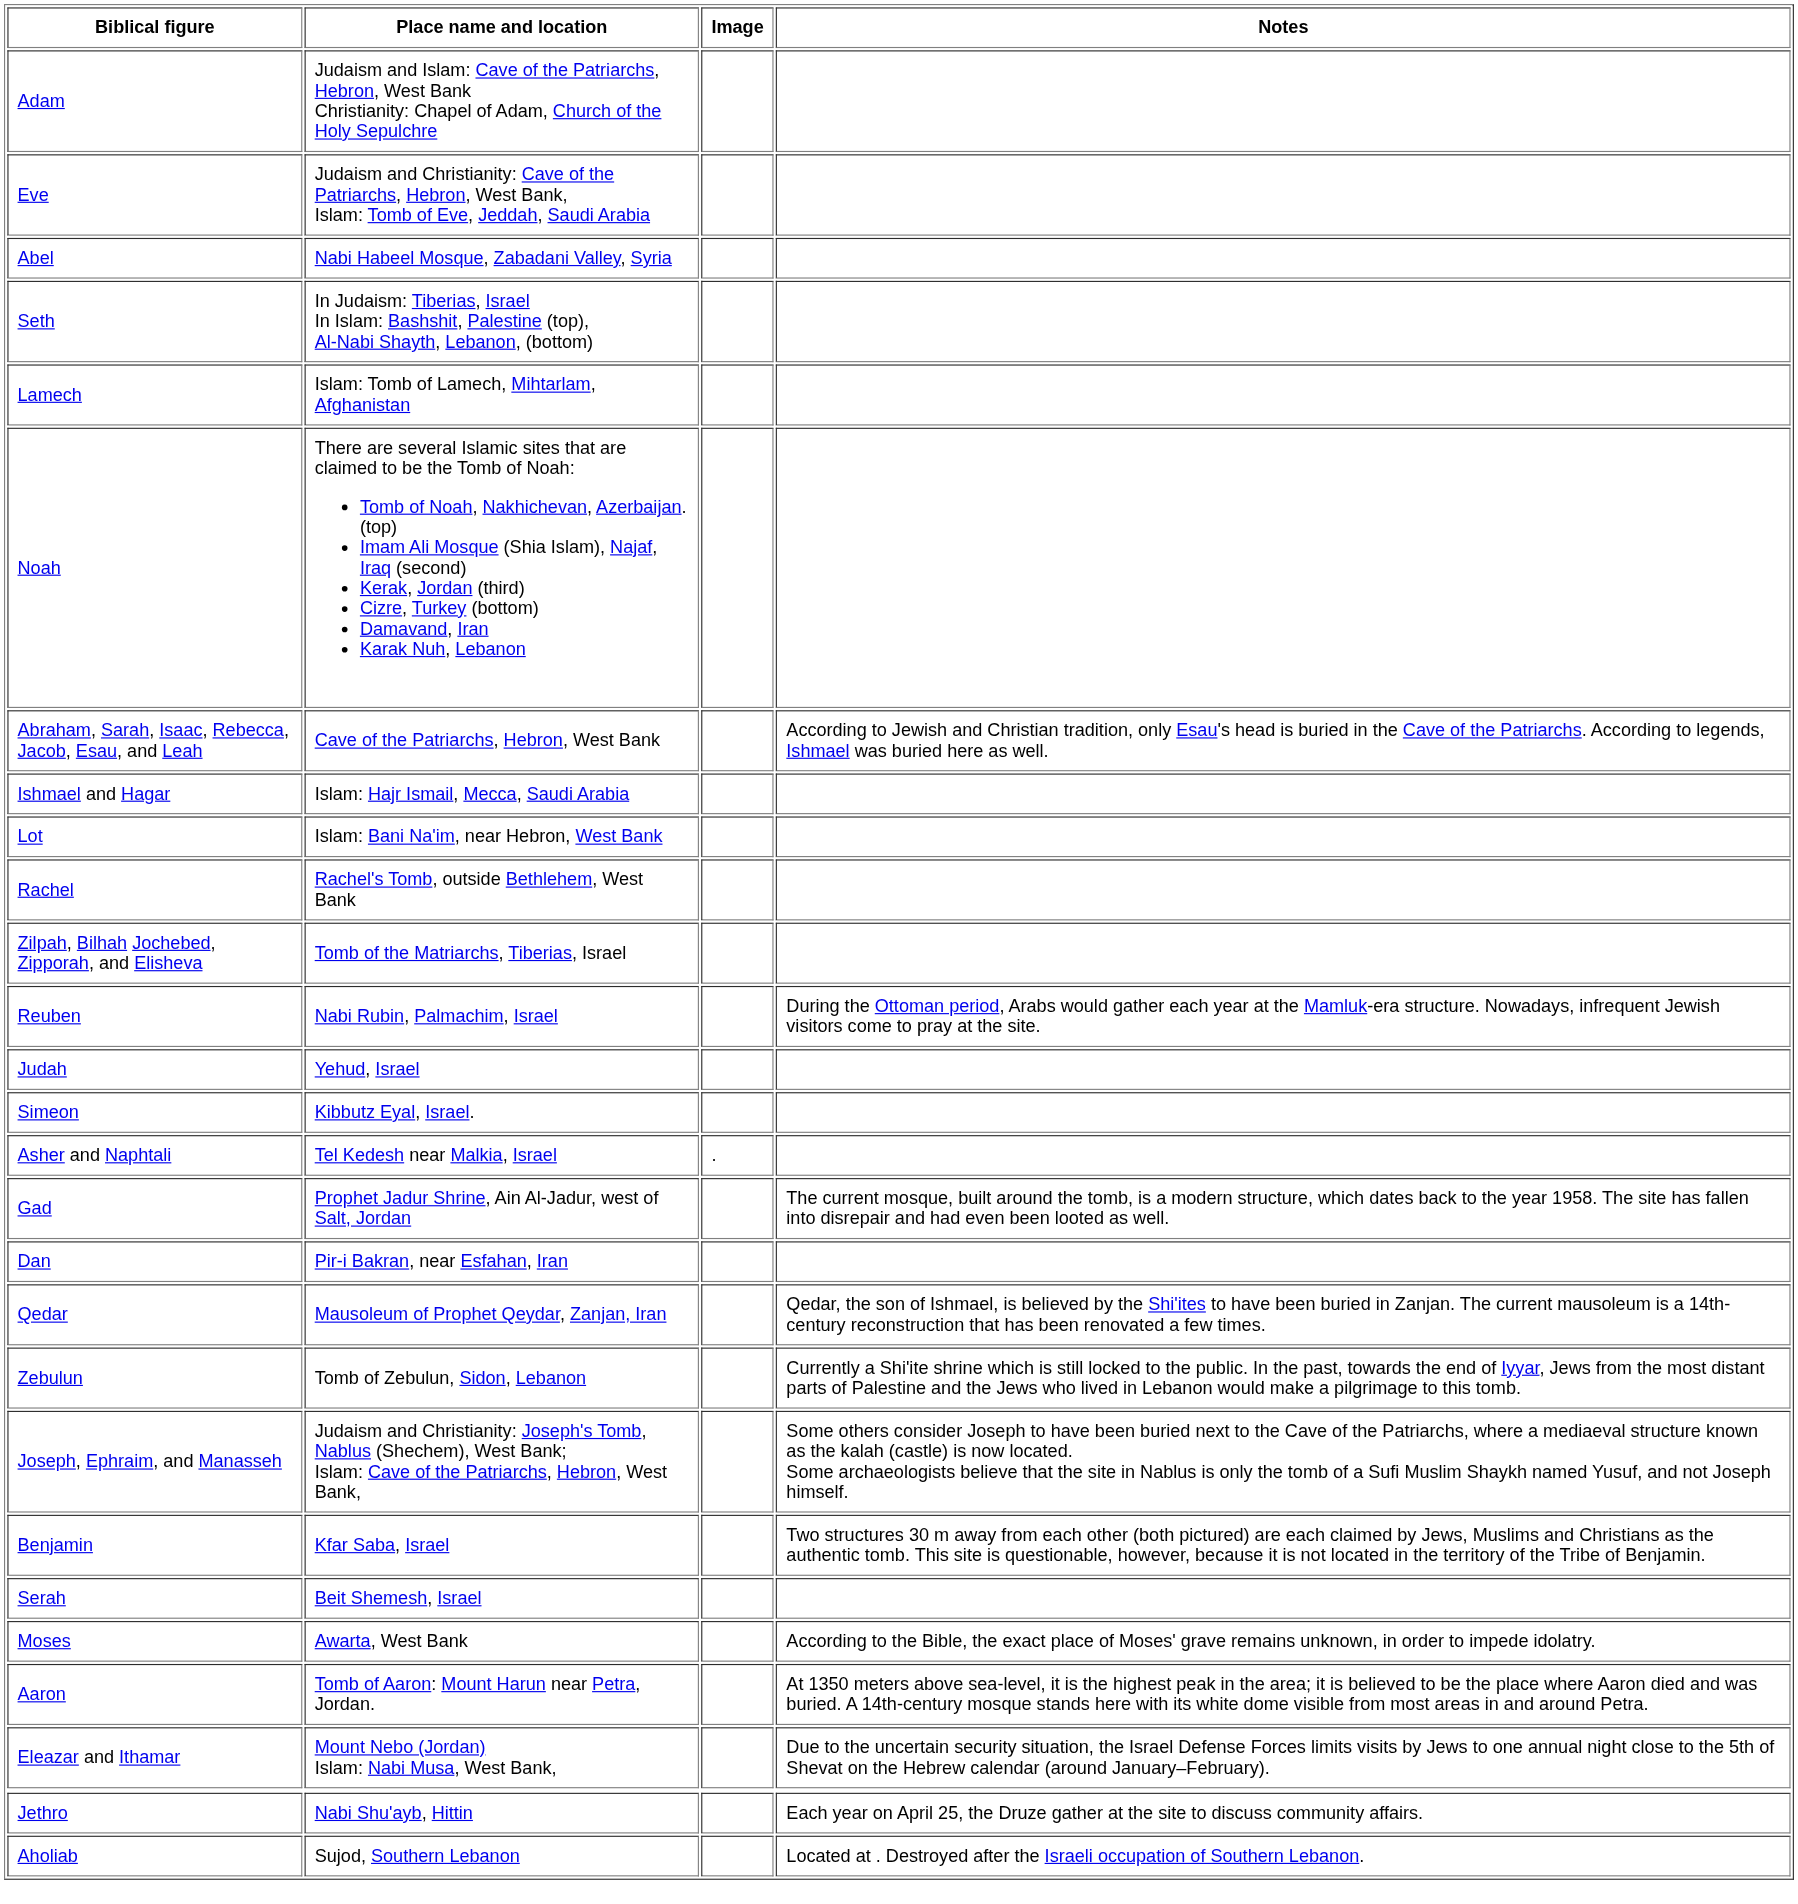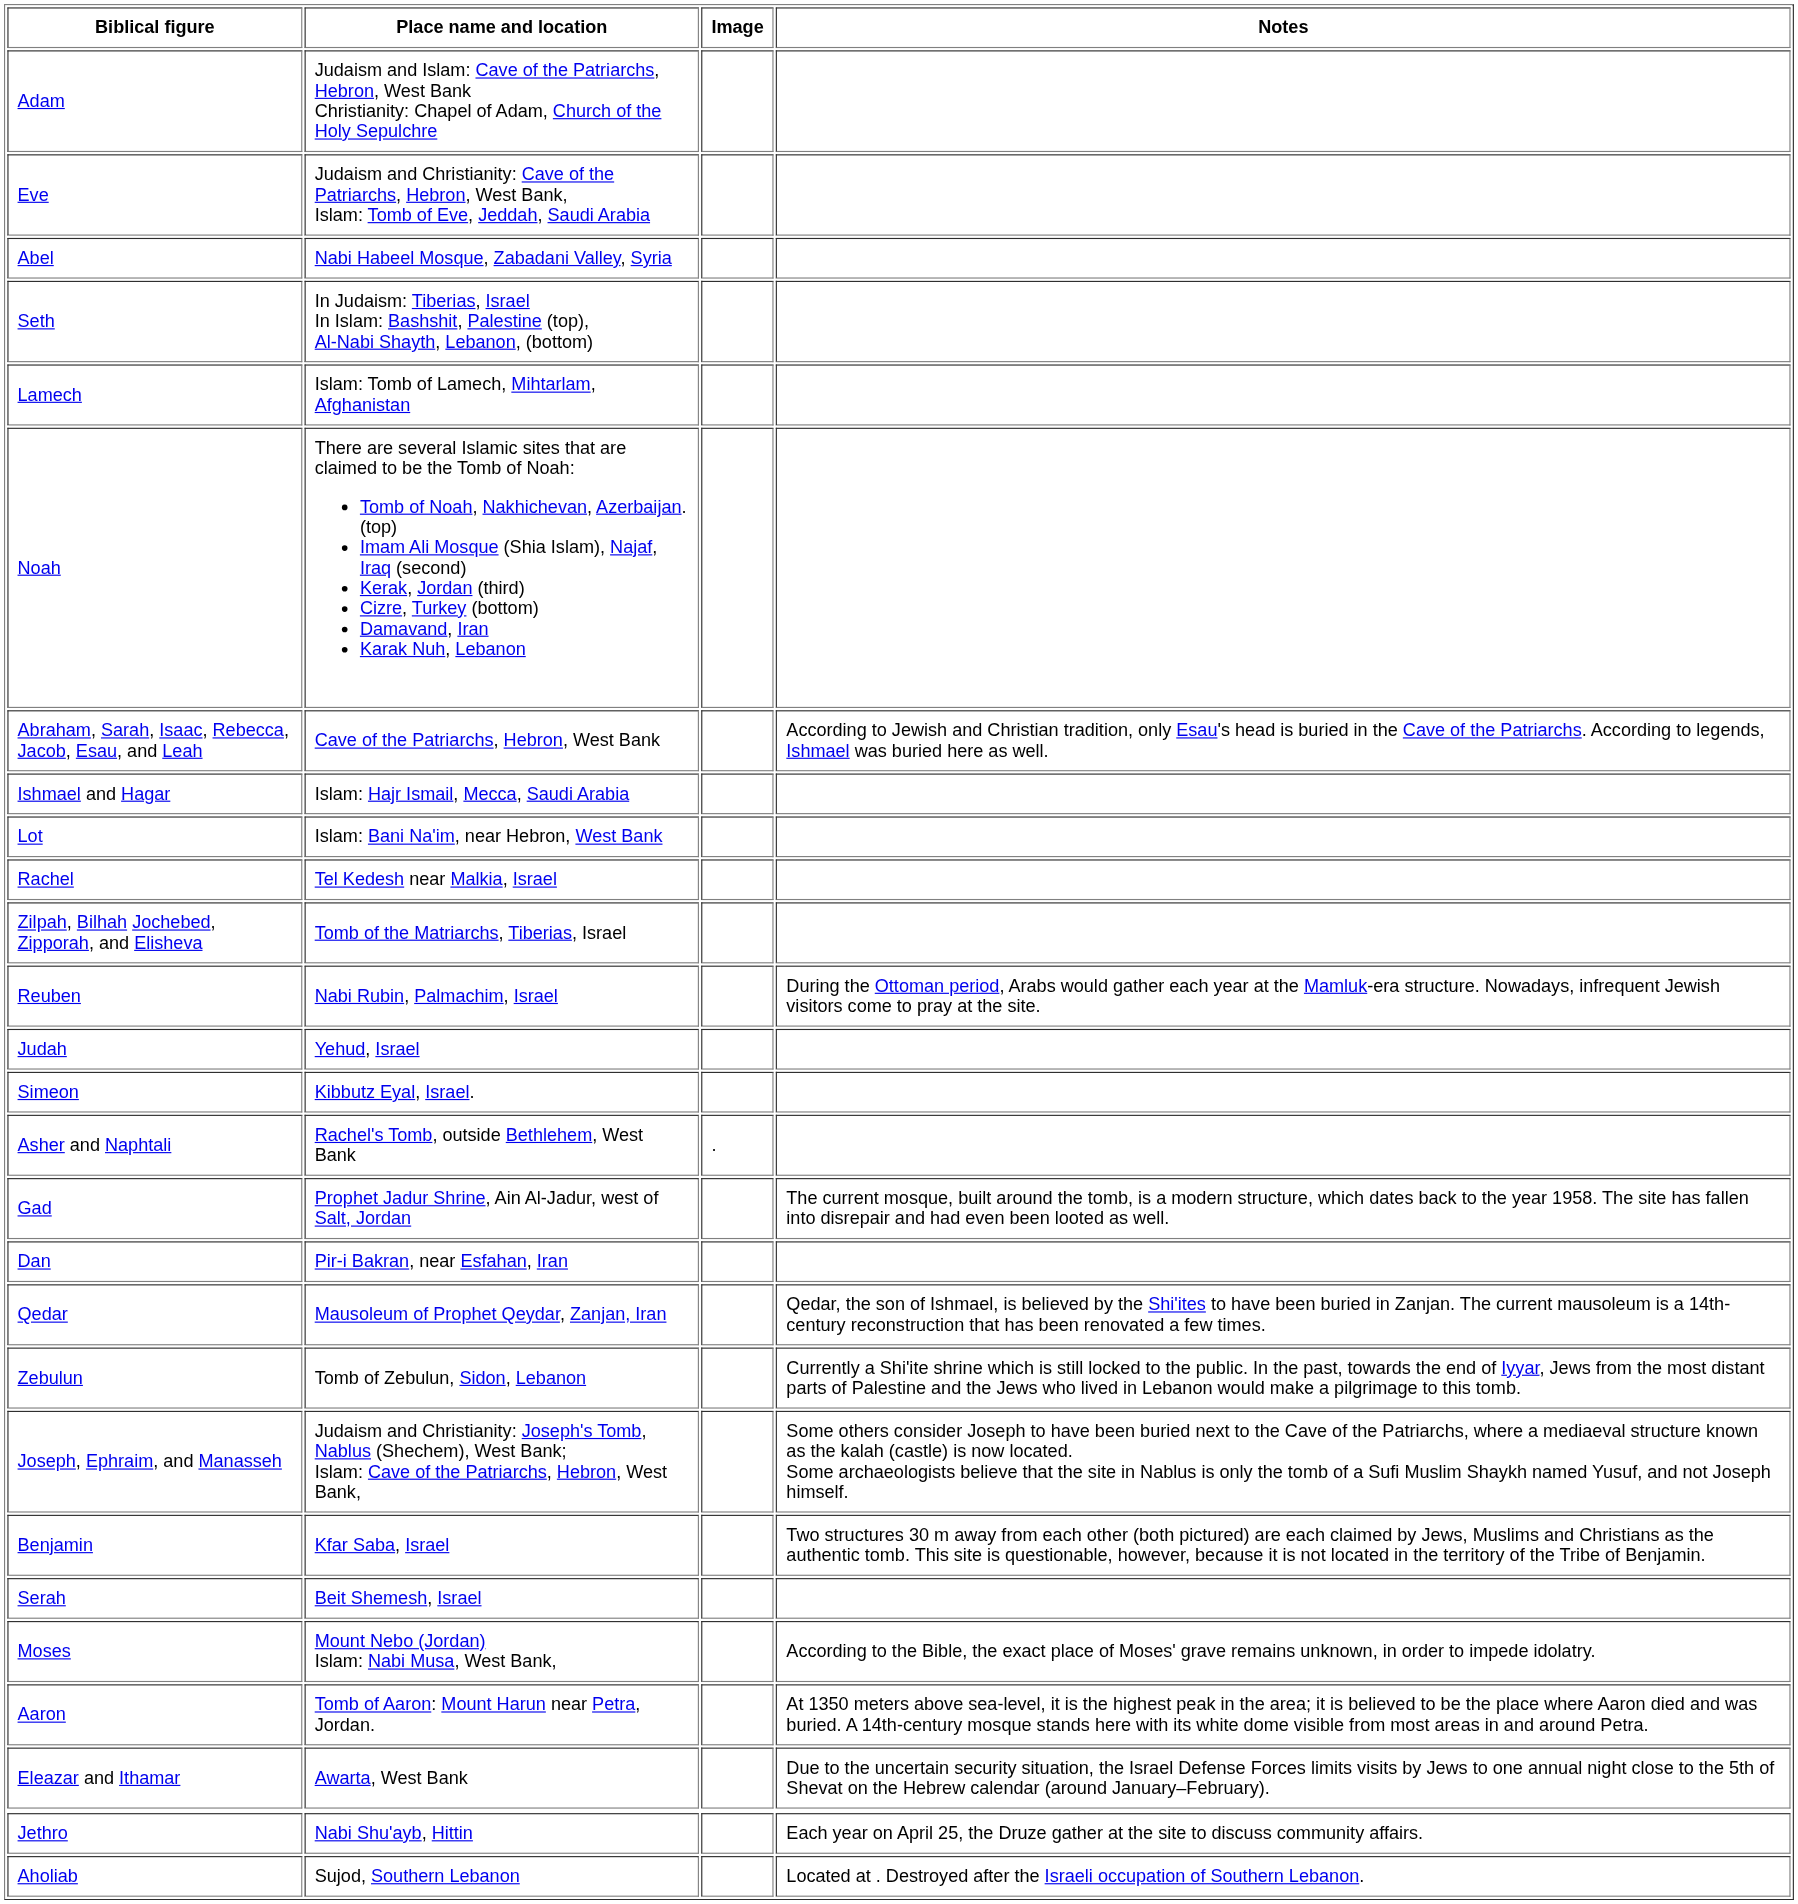(479, 889) Rachel's Tomb, outside Bethlehem, West Bank -> (436, 879) Tel Kedesh near Malkia, Israel
(436, 1155) Tel Kedesh near Malkia, Israel -> (479, 1145) Rachel's Tomb, outside Bethlehem, West Bank
(391, 1641) Awarta, West Bank -> (436, 1651) Mount Nebo (Jordan) Islam: Nabi Musa, West Bank,
(436, 1757) Mount Nebo (Jordan) Islam: Nabi Musa, West Bank, -> (391, 1778) Awarta, West Bank
